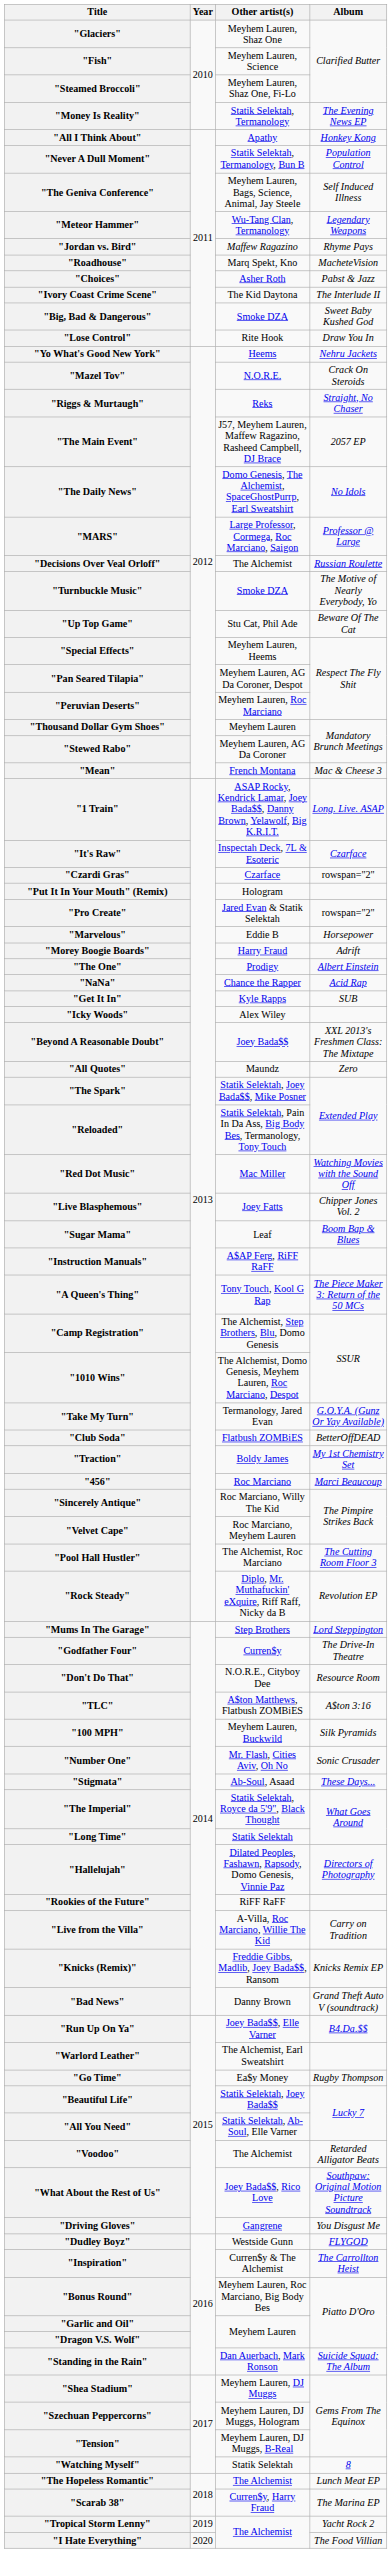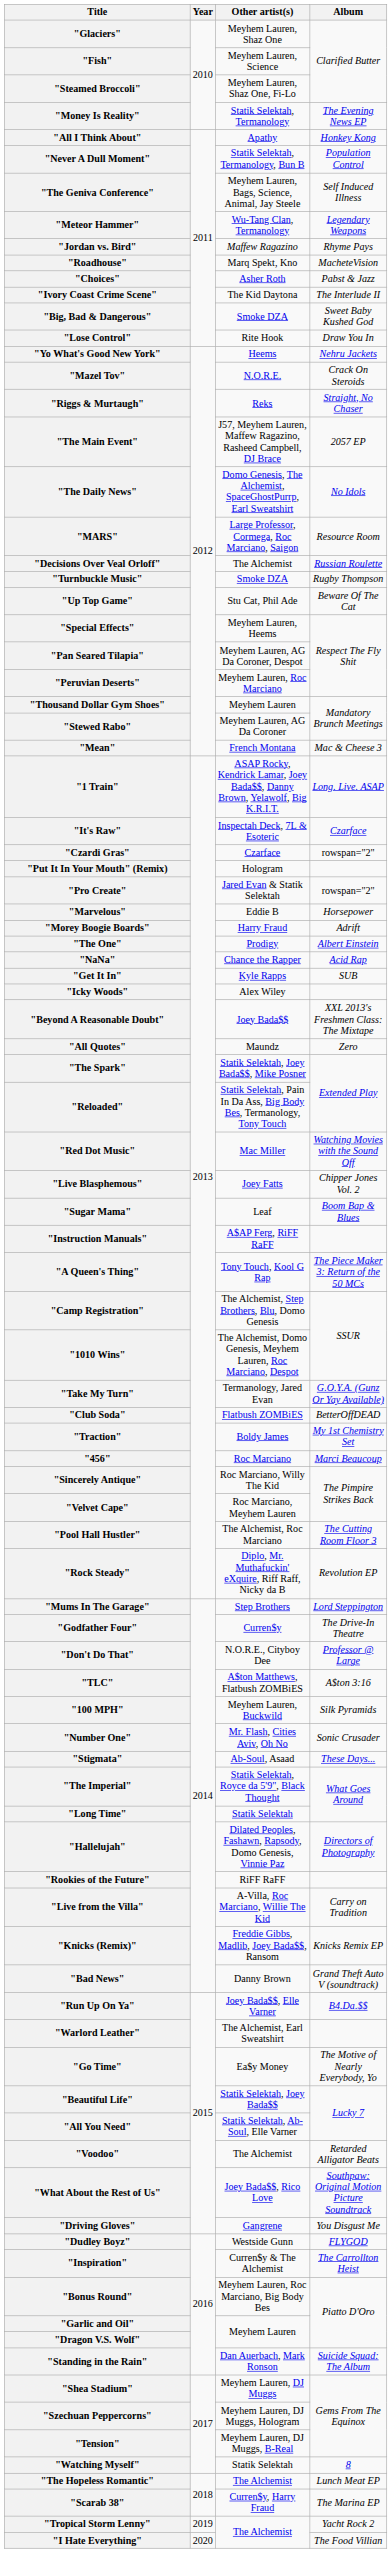(348, 536) Professor @ Large -> (348, 536) Resource Room
(348, 590) The Motive of Nearly Everybody, Yo -> (348, 579) Rugby Thompson
(348, 1678) Resource Room -> (348, 1655) Professor @ Large
(348, 2077) Rugby Thompson -> (348, 2066) The Motive of Nearly Everybody, Yo
